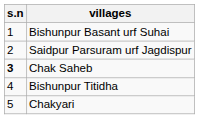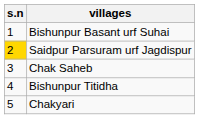(10, 50) no background -> (10, 50) gold background
(10, 68) bold -> (10, 68) normal
